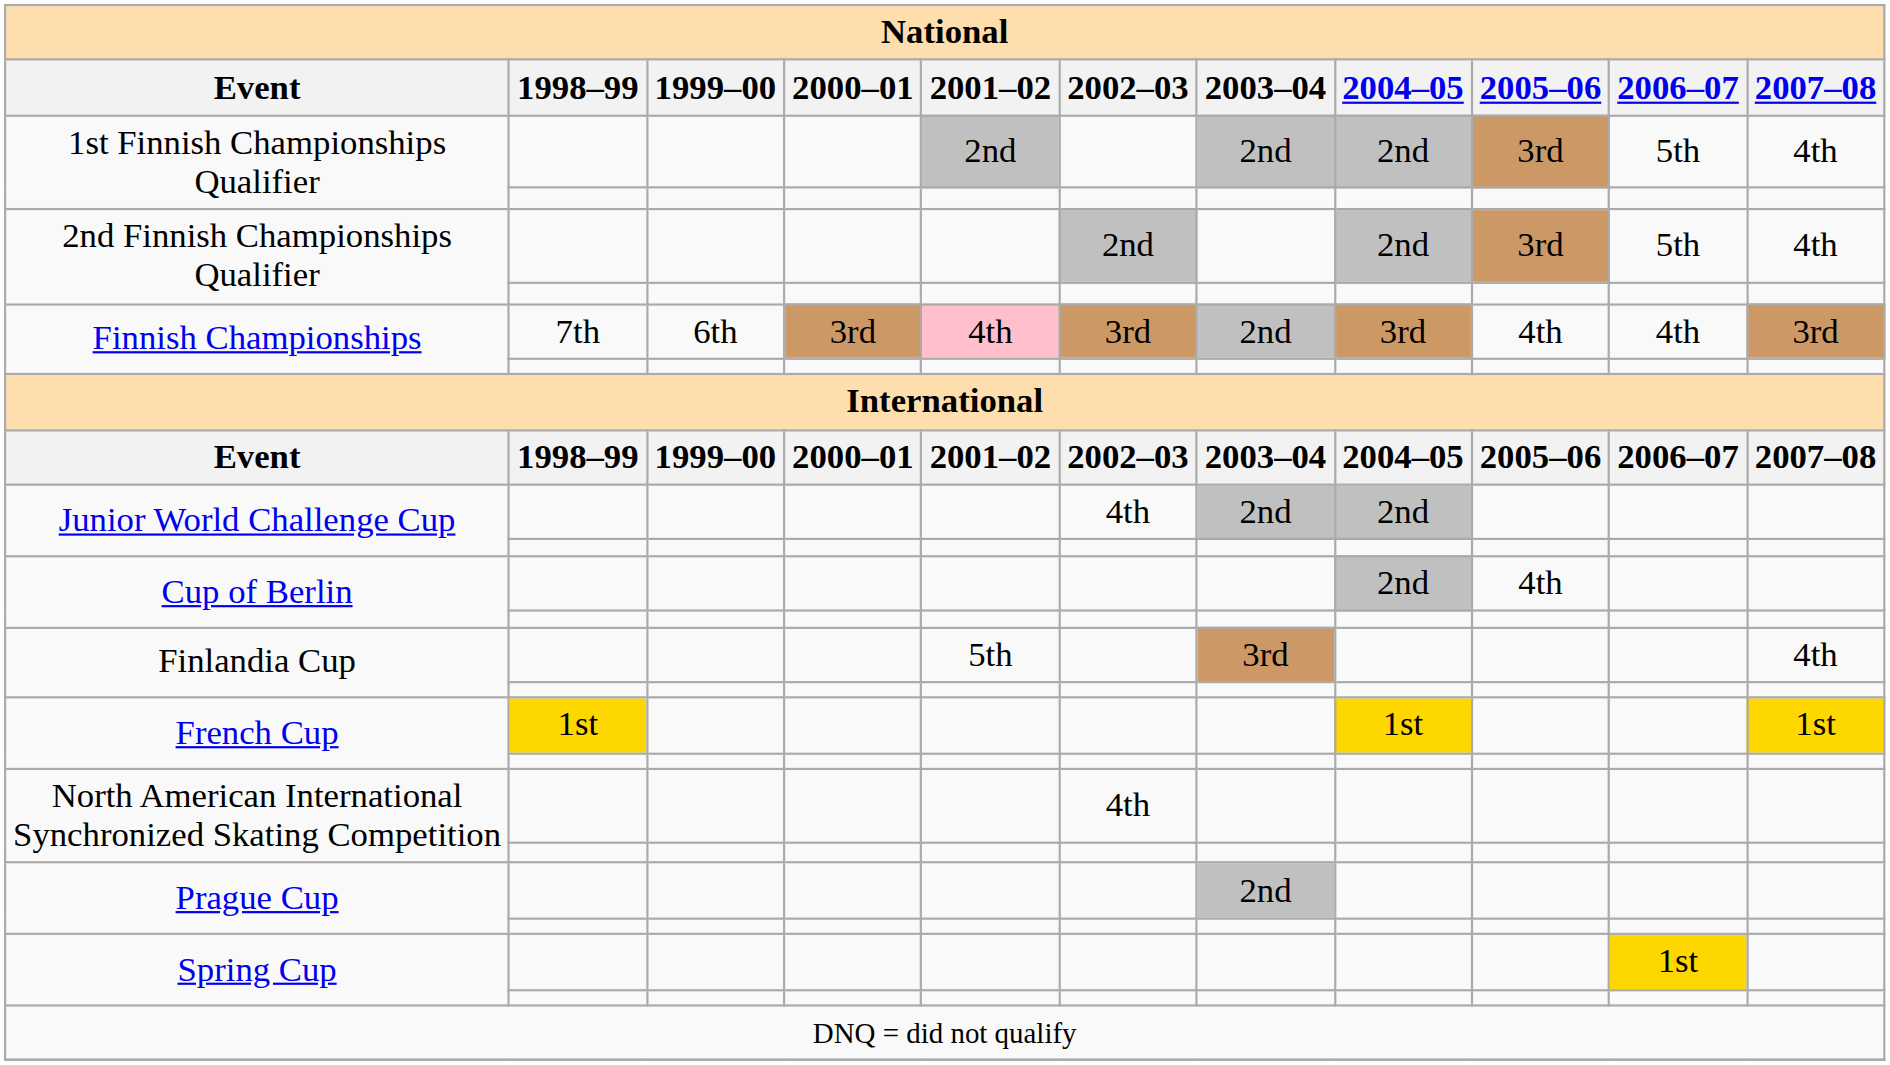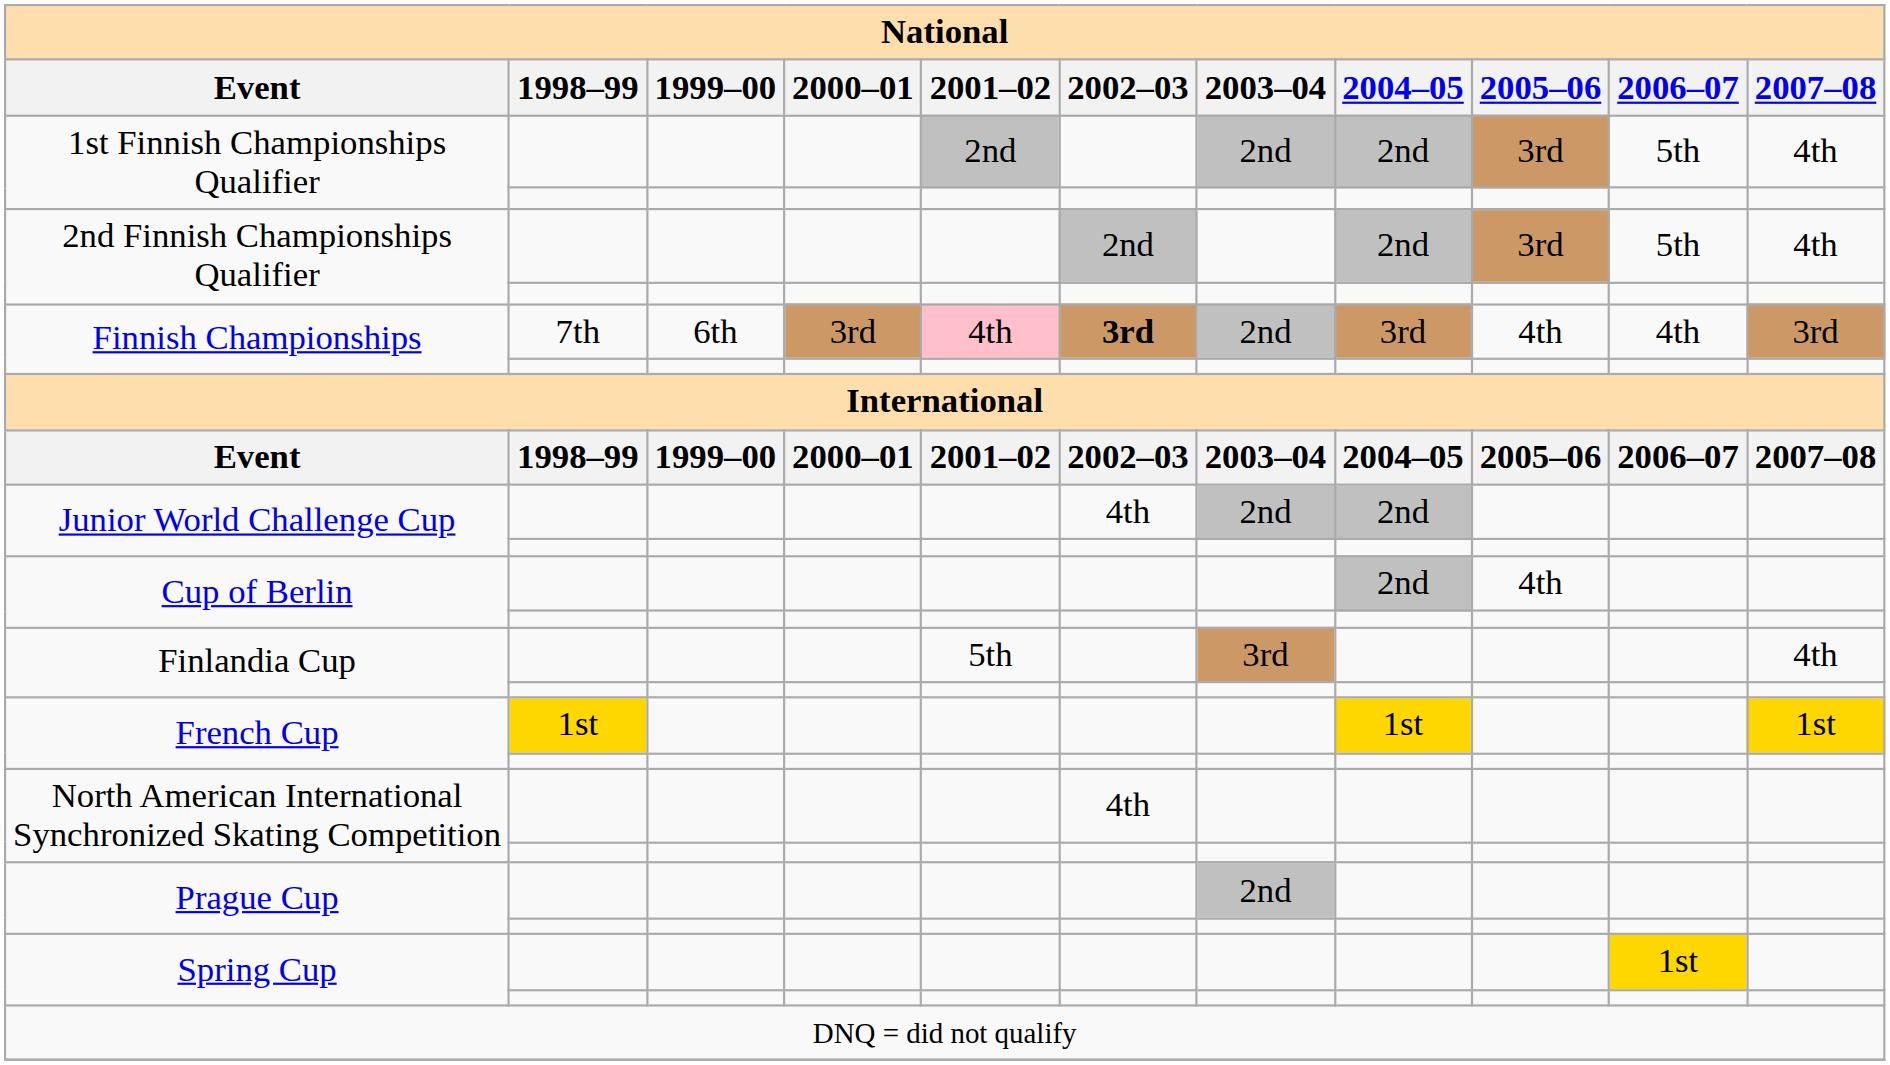(1128, 330) normal -> (1128, 330) bold
